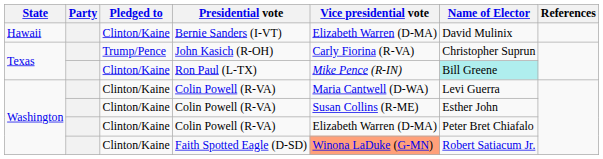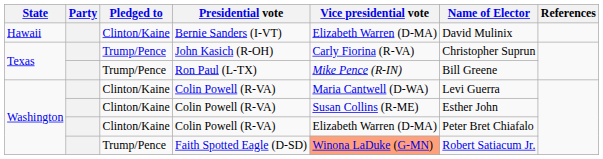(136, 70) Clinton/Kaine -> (134, 70) Trump/Pence
(470, 70) paleturquoise background -> (470, 70) no background
(136, 145) Clinton/Kaine -> (134, 145) Trump/Pence
